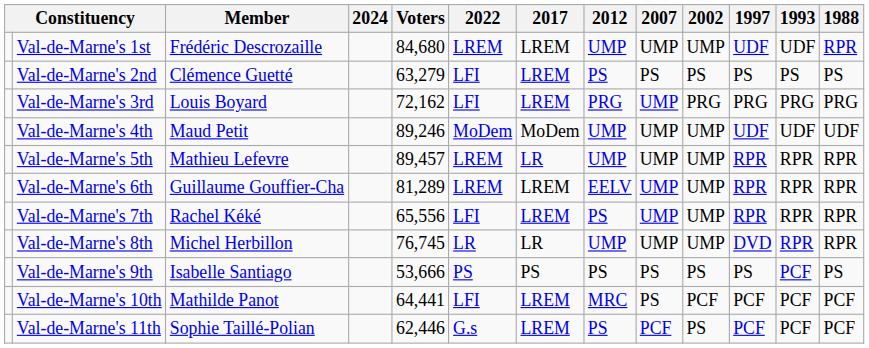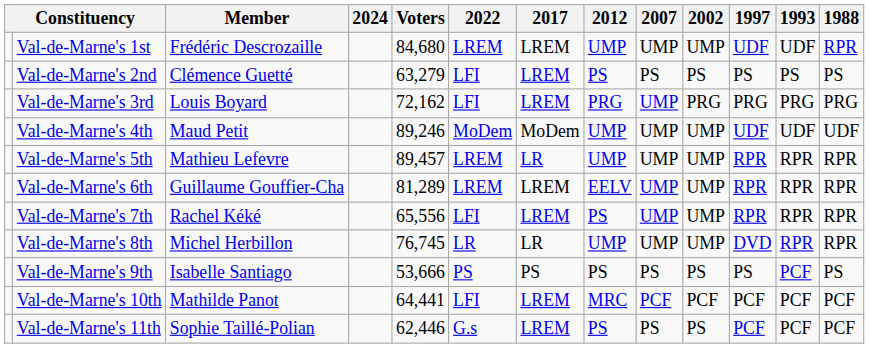(650, 300) PS -> (656, 300) PCF
(656, 328) PCF -> (650, 328) PS
